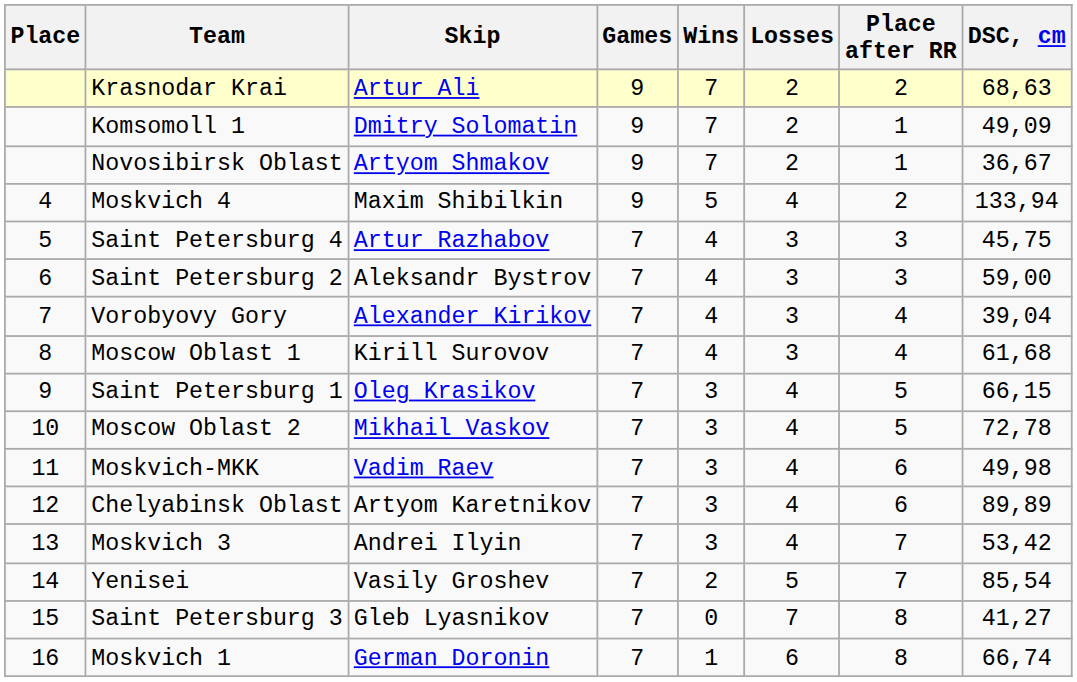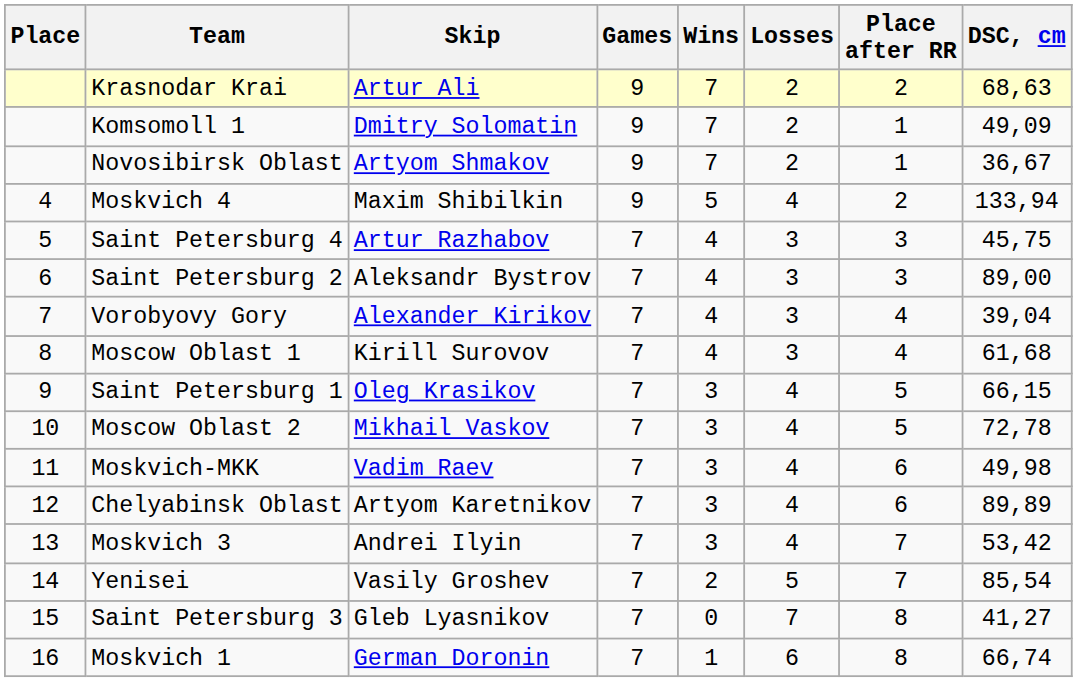(1017, 278) 59,00 -> (1017, 278) 89,00
